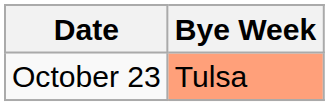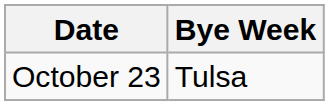(211, 77) lightsalmon background -> (211, 77) no background
